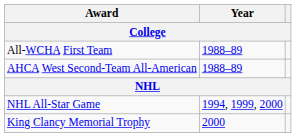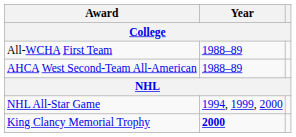(214, 123) normal -> (214, 123) bold
